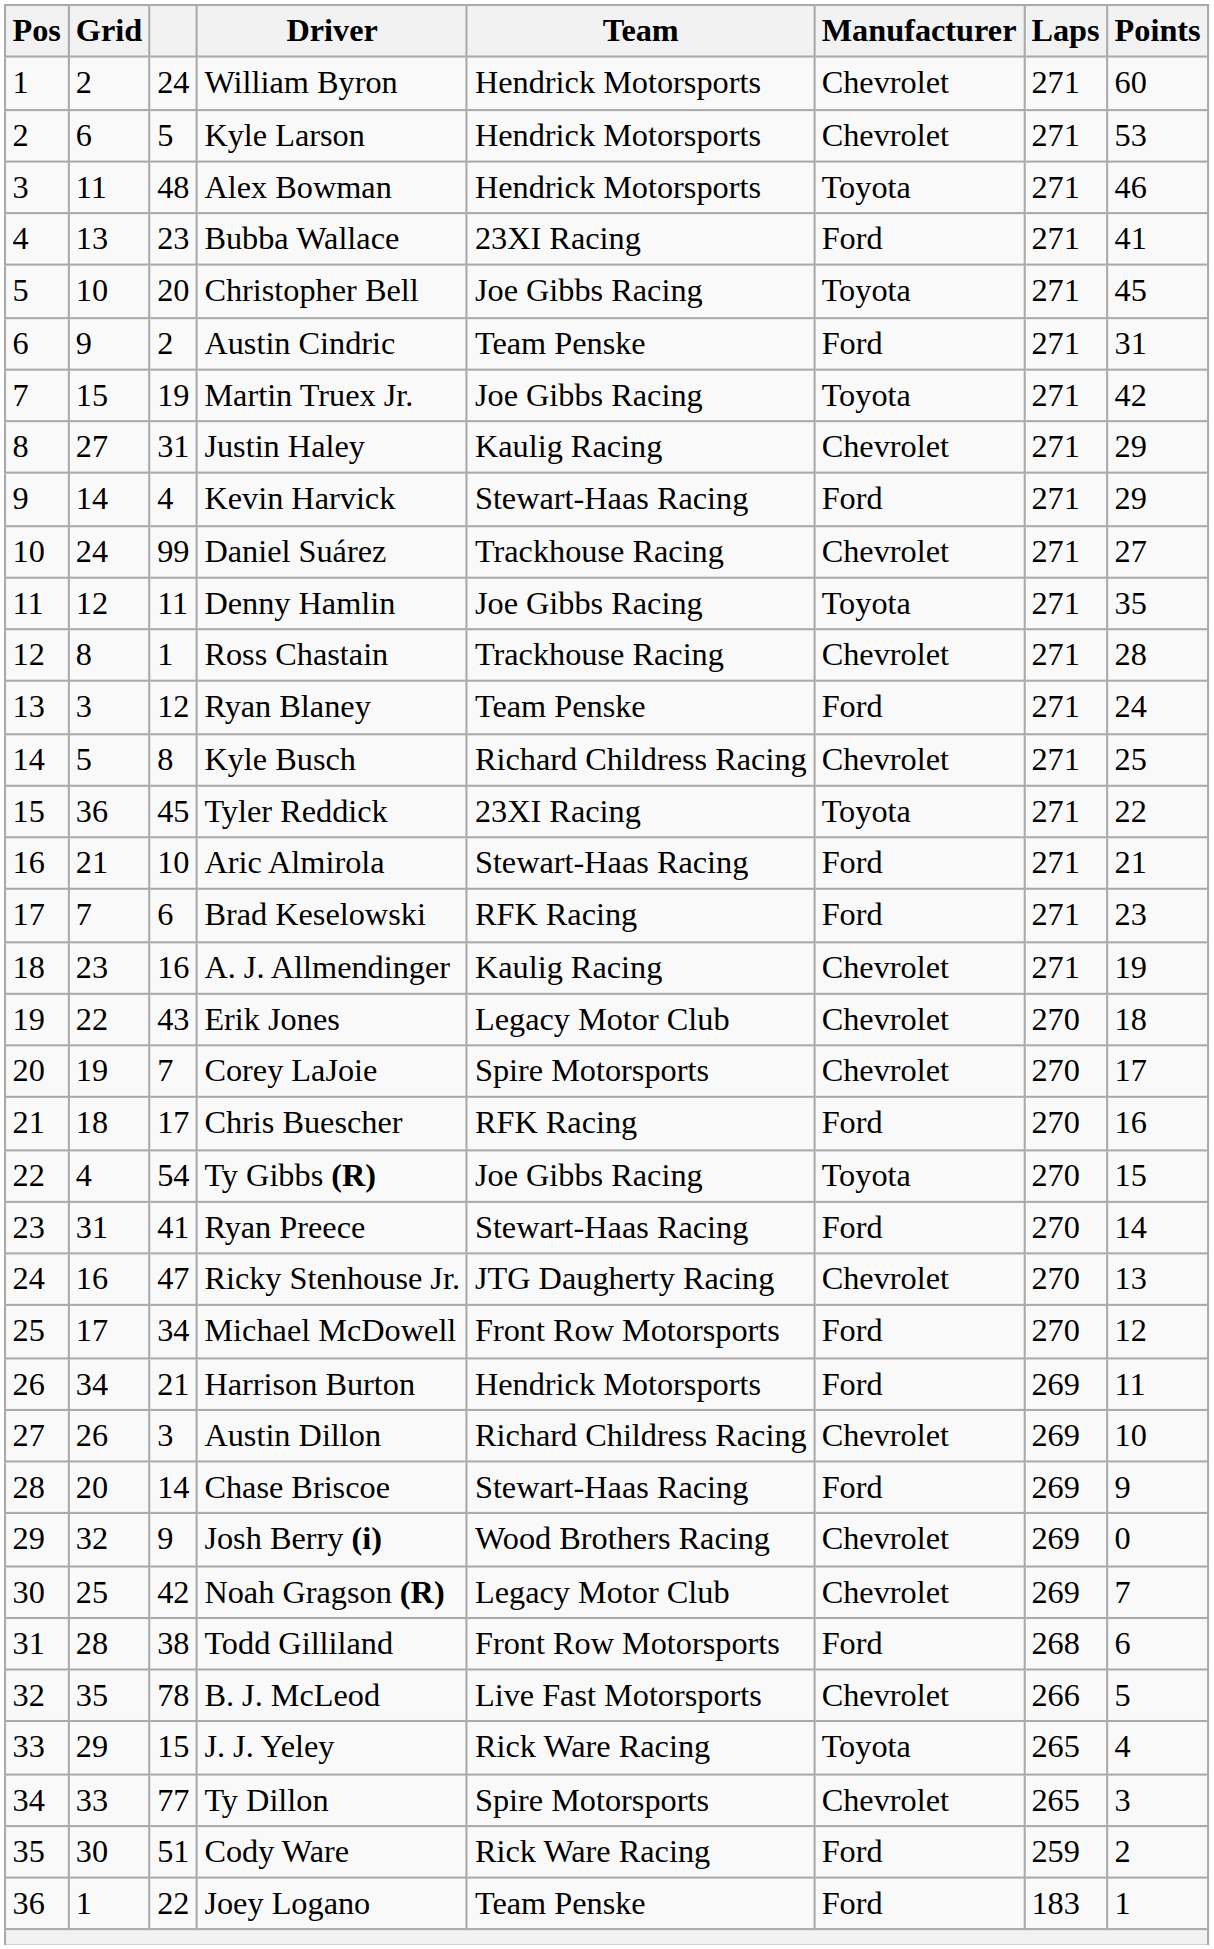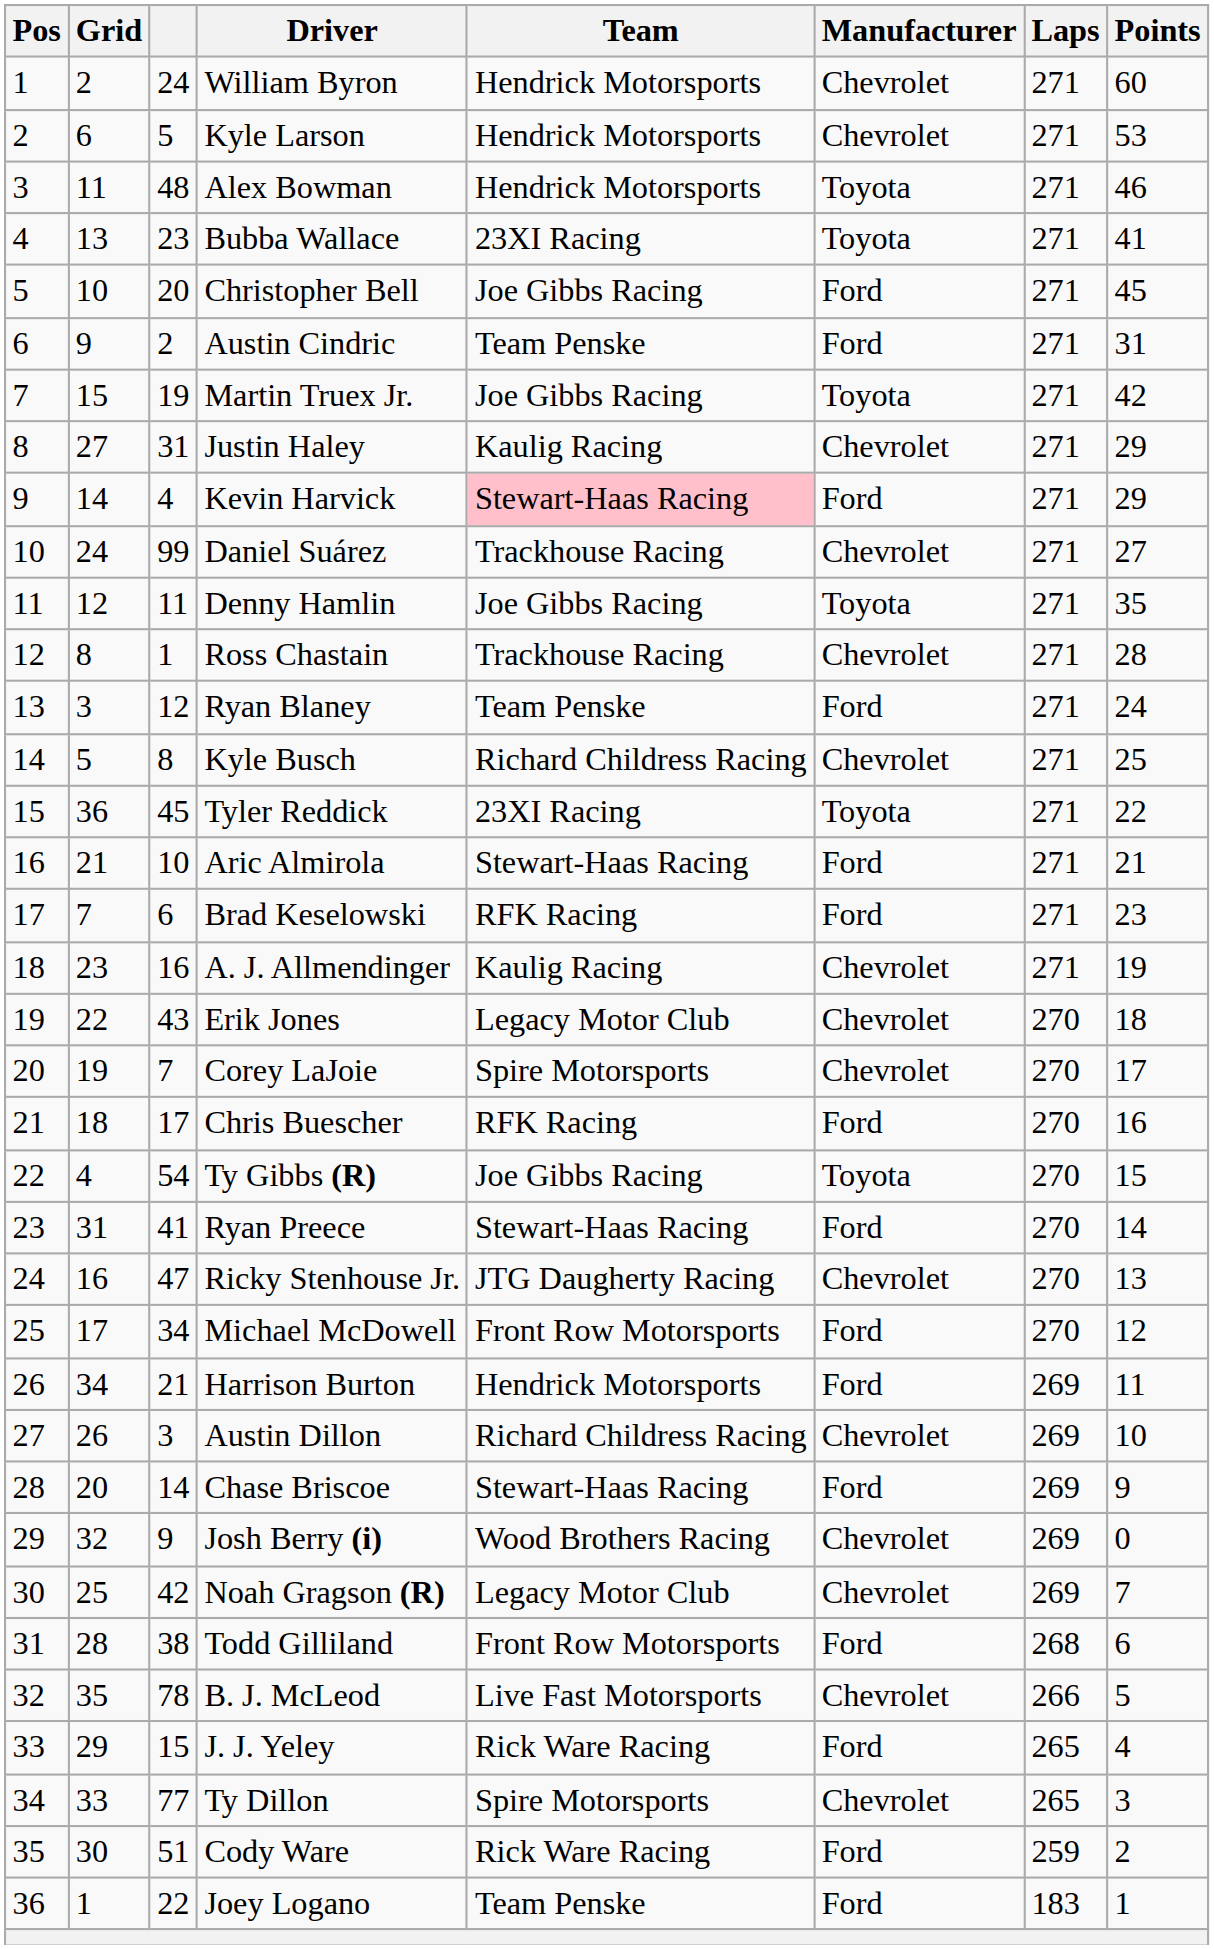(852, 238) Ford -> (866, 238) Toyota
(866, 290) Toyota -> (852, 290) Ford
(612, 498) no background -> (612, 498) pink background
(866, 1746) Toyota -> (852, 1746) Ford
